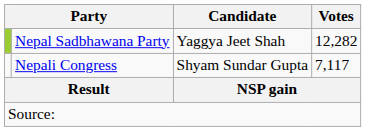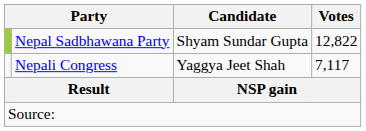(231, 41) Yaggya Jeet Shah -> (242, 41) Shyam Sundar Gupta
(336, 41) 12,282 -> (336, 41) 12,822
(242, 65) Shyam Sundar Gupta -> (231, 65) Yaggya Jeet Shah
